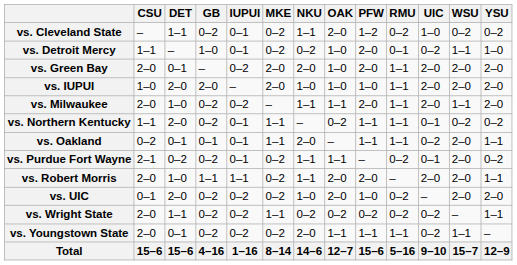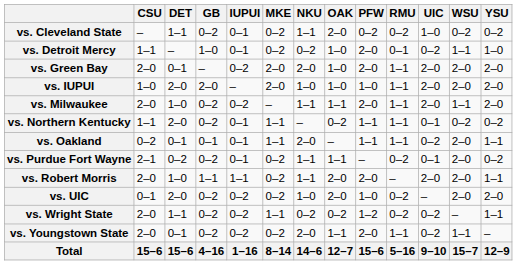(368, 31) 1–2 -> (368, 31) 0–2
(368, 214) 0–2 -> (368, 214) 1–2
(368, 232) 1–1 -> (368, 232) 2–0
